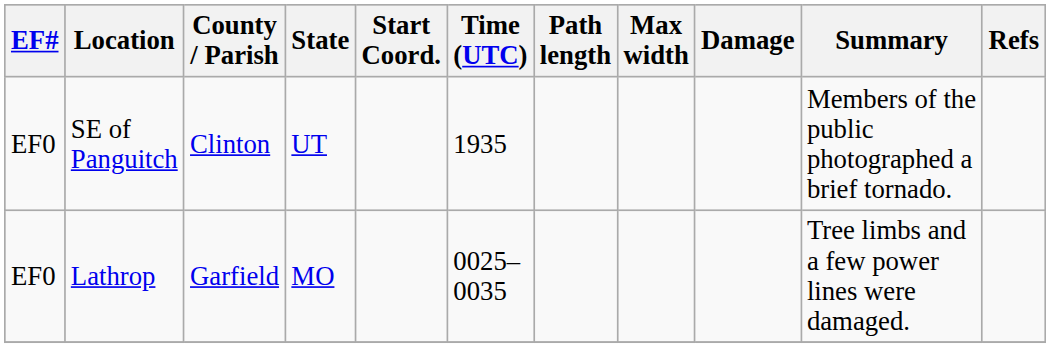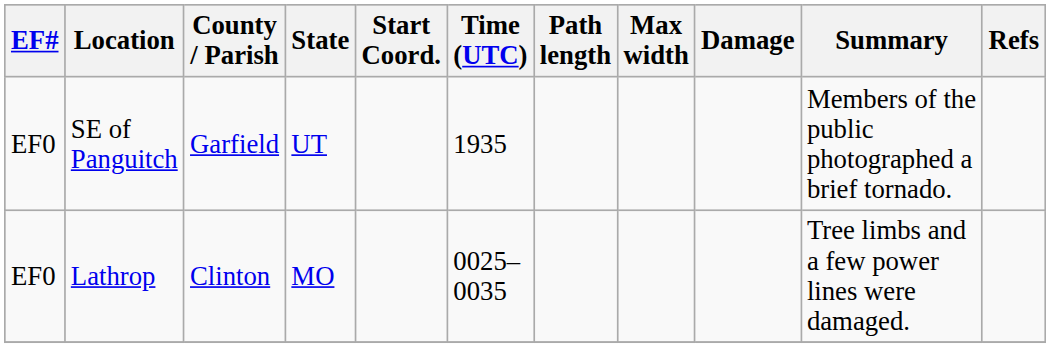(230, 143) Clinton -> (235, 143) Garfield
(235, 275) Garfield -> (230, 275) Clinton
